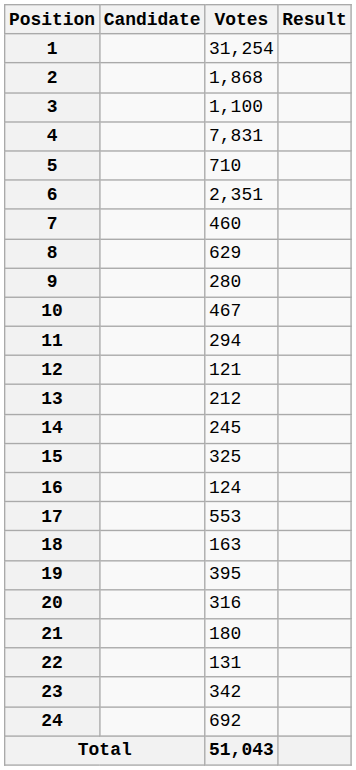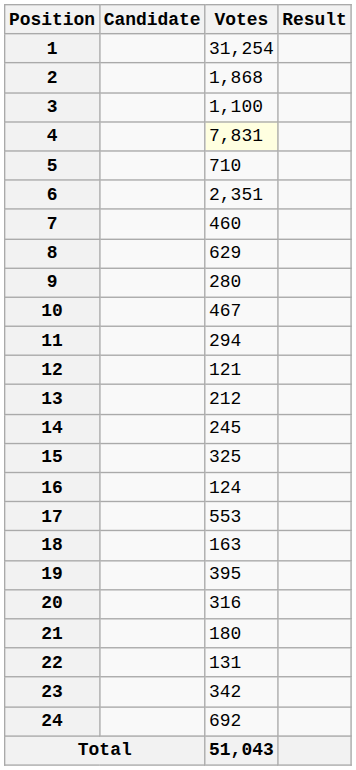(236, 136) no background -> (236, 136) lightyellow background
